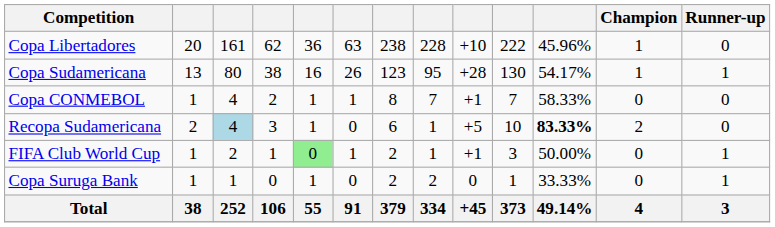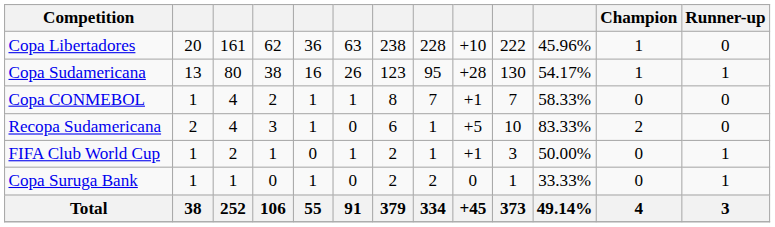(233, 126) lightblue background -> (233, 126) no background
(565, 126) bold -> (565, 126) normal
(313, 153) lightgreen background -> (313, 153) no background
